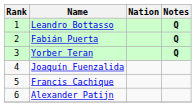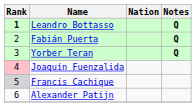(17, 25) normal -> (17, 25) bold
(17, 67) no background -> (17, 67) pink background
(17, 81) no background -> (17, 81) lightgrey background
